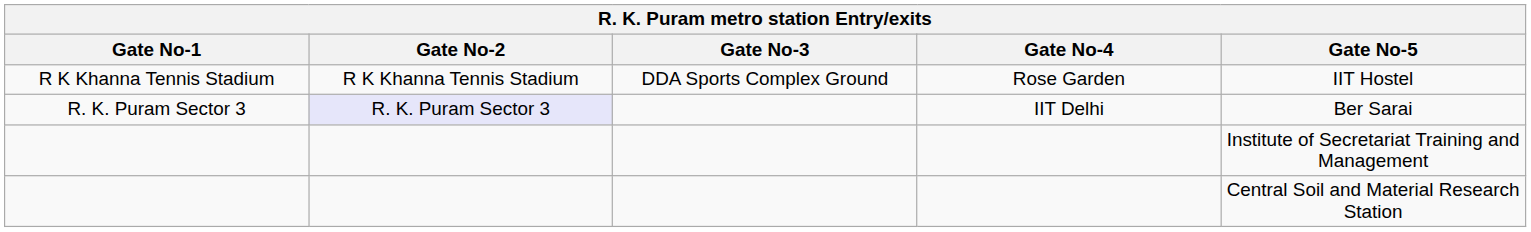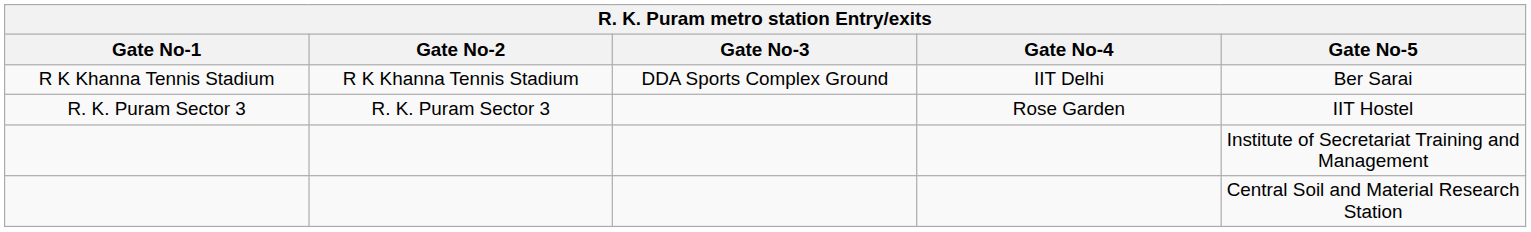(1069, 79) Rose Garden -> (1069, 79) IIT Delhi
(1373, 79) IIT Hostel -> (1373, 79) Ber Sarai
(461, 109) lavender background -> (461, 109) no background
(1069, 109) IIT Delhi -> (1069, 109) Rose Garden
(1373, 109) Ber Sarai -> (1373, 109) IIT Hostel
